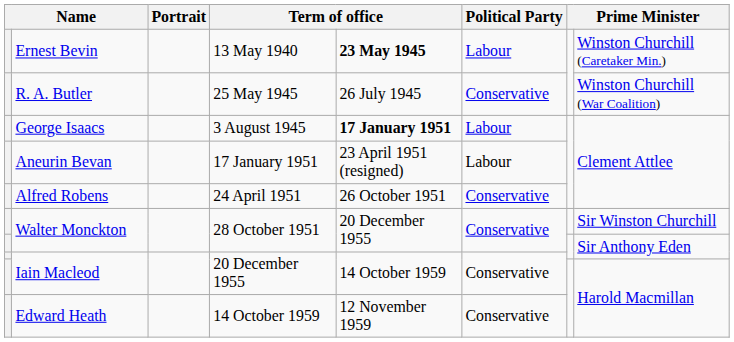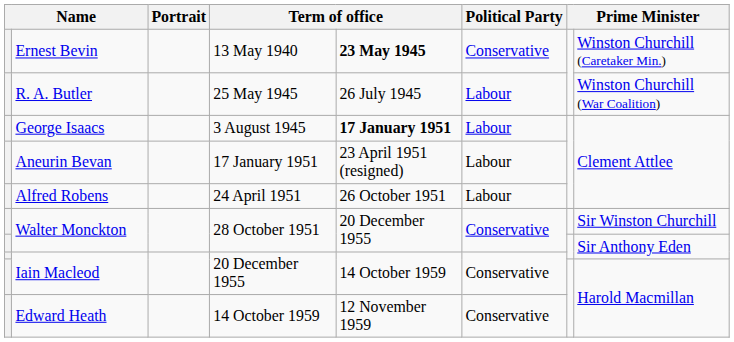(488, 51) Labour -> (507, 51) Conservative
(507, 94) Conservative -> (488, 94) Labour
(507, 196) Conservative -> (488, 196) Labour
